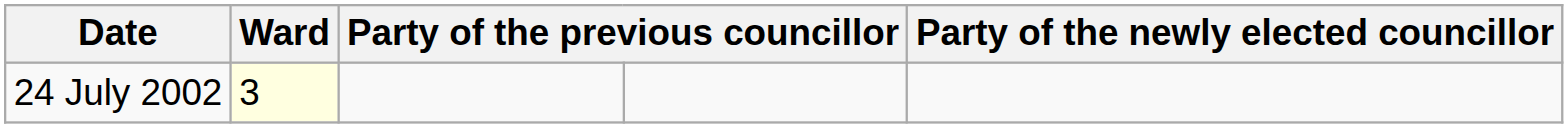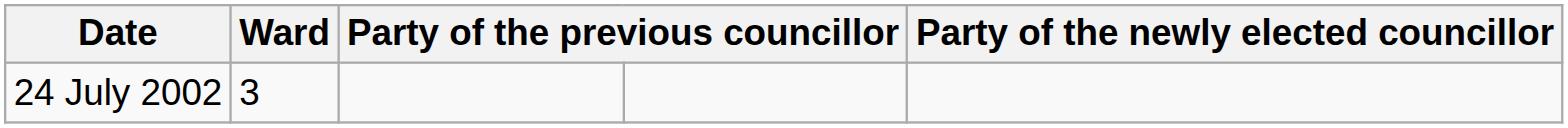(250, 92) lightyellow background -> (250, 92) no background
